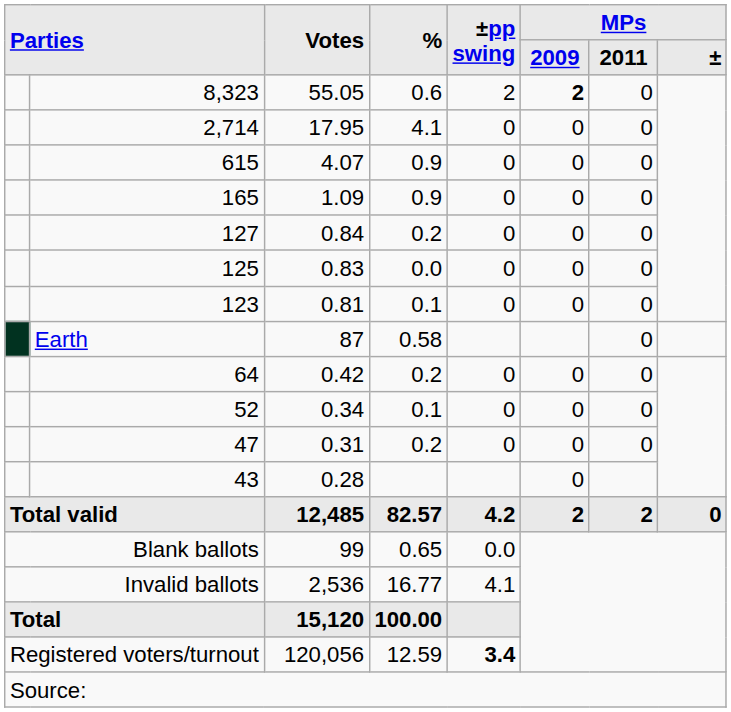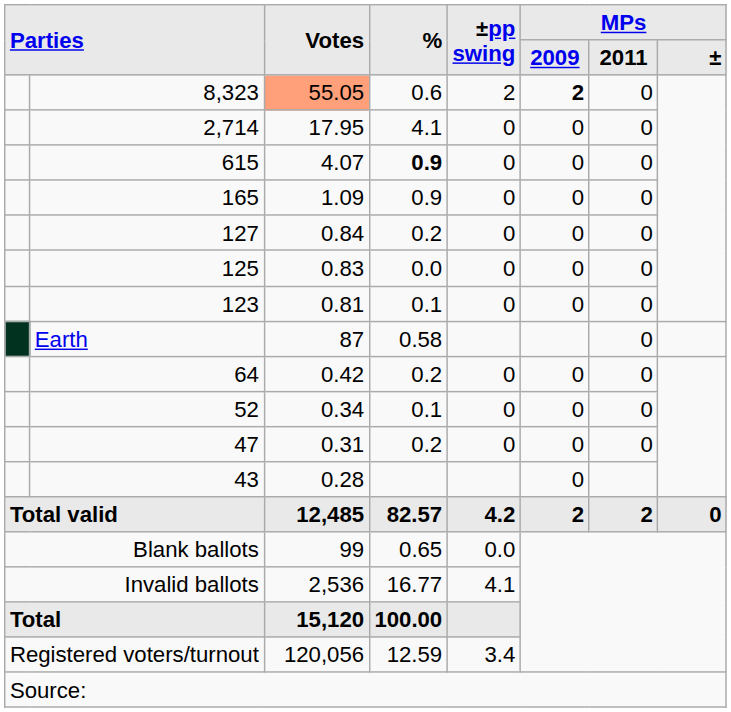(336, 93) no background -> (336, 93) lightsalmon background
(427, 163) normal -> (427, 163) bold
(500, 655) bold -> (500, 655) normal
